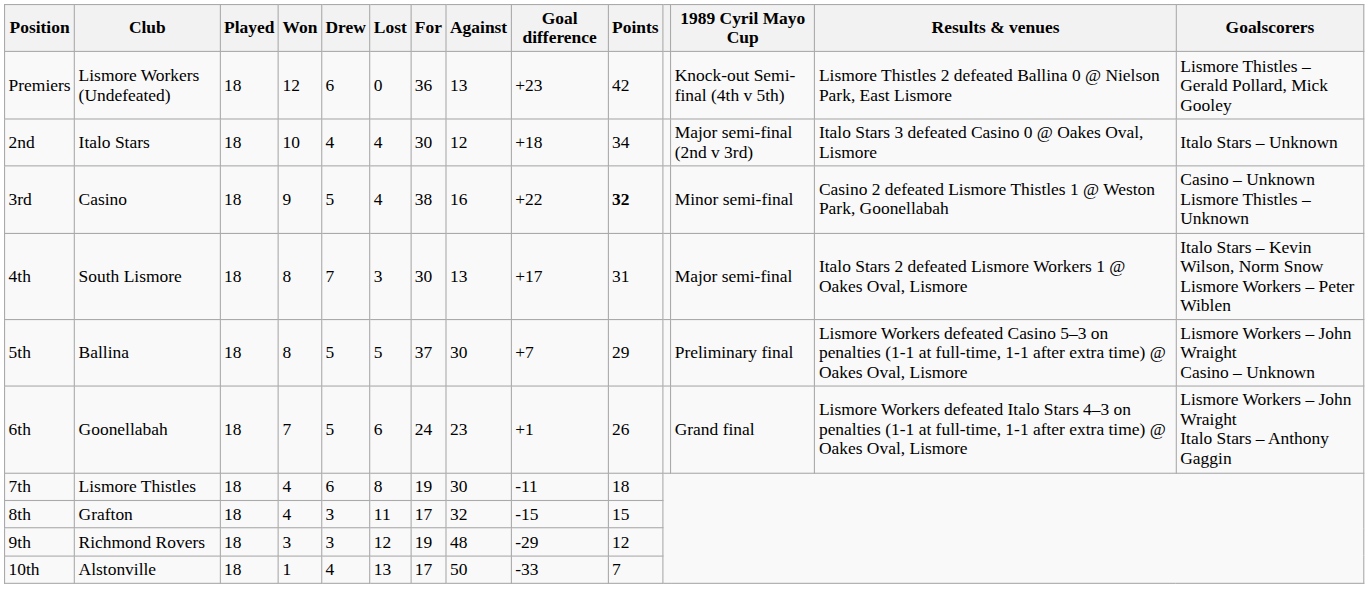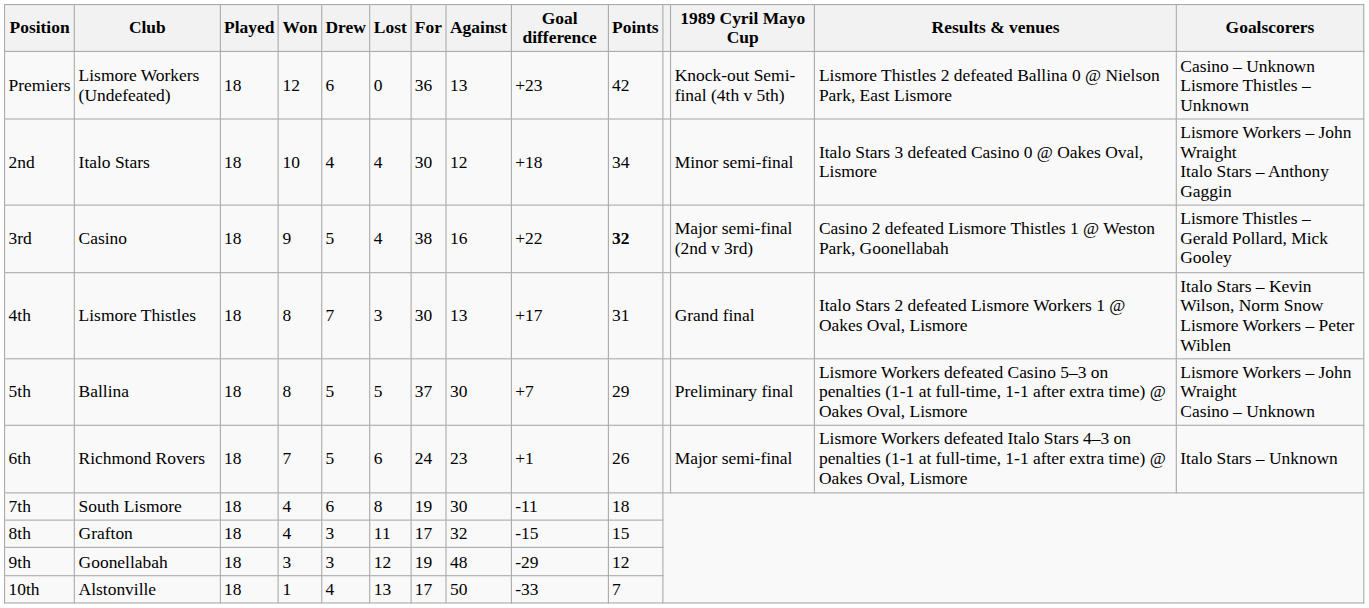(1254, 85) Lismore Thistles – Gerald Pollard, Mick Gooley -> (1248, 85) Casino – Unknown Lismore Thistles – Unknown
(734, 142) Major semi-final (2nd v 3rd) -> (734, 161) Minor semi-final
(1259, 142) Italo Stars – Unknown -> (1266, 161) Lismore Workers – John Wraight Italo Stars – Anthony Gaggin
(734, 199) Minor semi-final -> (734, 238) Major semi-final (2nd v 3rd)
(1248, 199) Casino – Unknown Lismore Thistles – Unknown -> (1254, 238) Lismore Thistles – Gerald Pollard, Mick Gooley
(130, 276) South Lismore -> (137, 315) Lismore Thistles
(734, 276) Major semi-final -> (715, 315) Grand final
(123, 429) Goonellabah -> (142, 458) Richmond Rovers
(715, 429) Grand final -> (734, 458) Major semi-final
(1266, 429) Lismore Workers – John Wraight Italo Stars – Anthony Gaggin -> (1259, 458) Italo Stars – Unknown
(137, 486) Lismore Thistles -> (130, 506) South Lismore
(142, 541) Richmond Rovers -> (123, 561) Goonellabah
